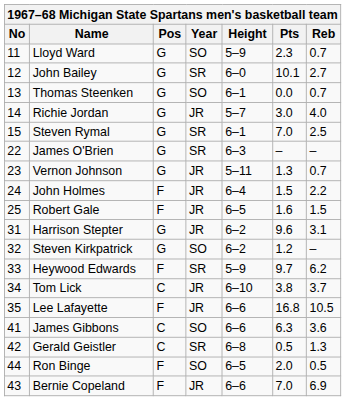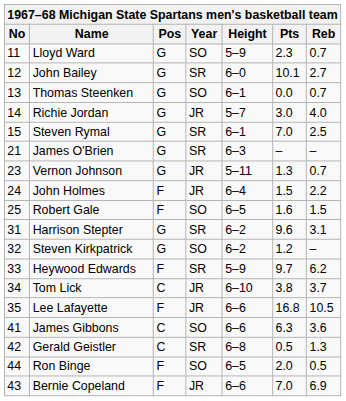(14, 152) 22 -> (14, 152) 21
(196, 210) JR -> (198, 210) SO
(196, 230) JR -> (197, 230) SR
